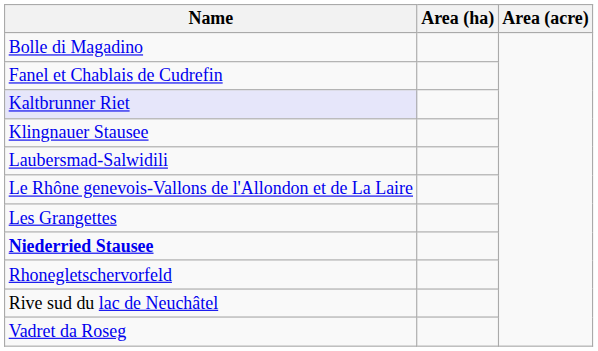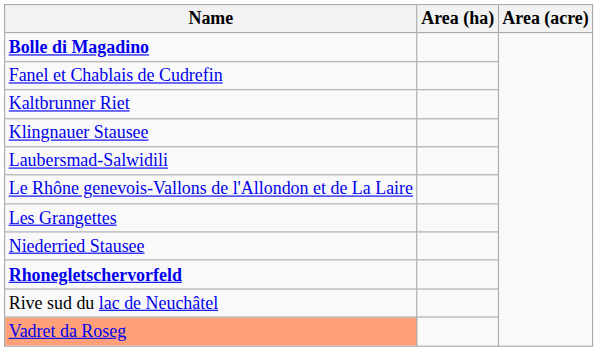(76, 47) normal -> (79, 47) bold
(69, 103) lavender background -> (69, 103) no background
(81, 246) bold -> (77, 246) normal
(90, 274) normal -> (95, 274) bold
(67, 331) no background -> (67, 331) lightsalmon background
